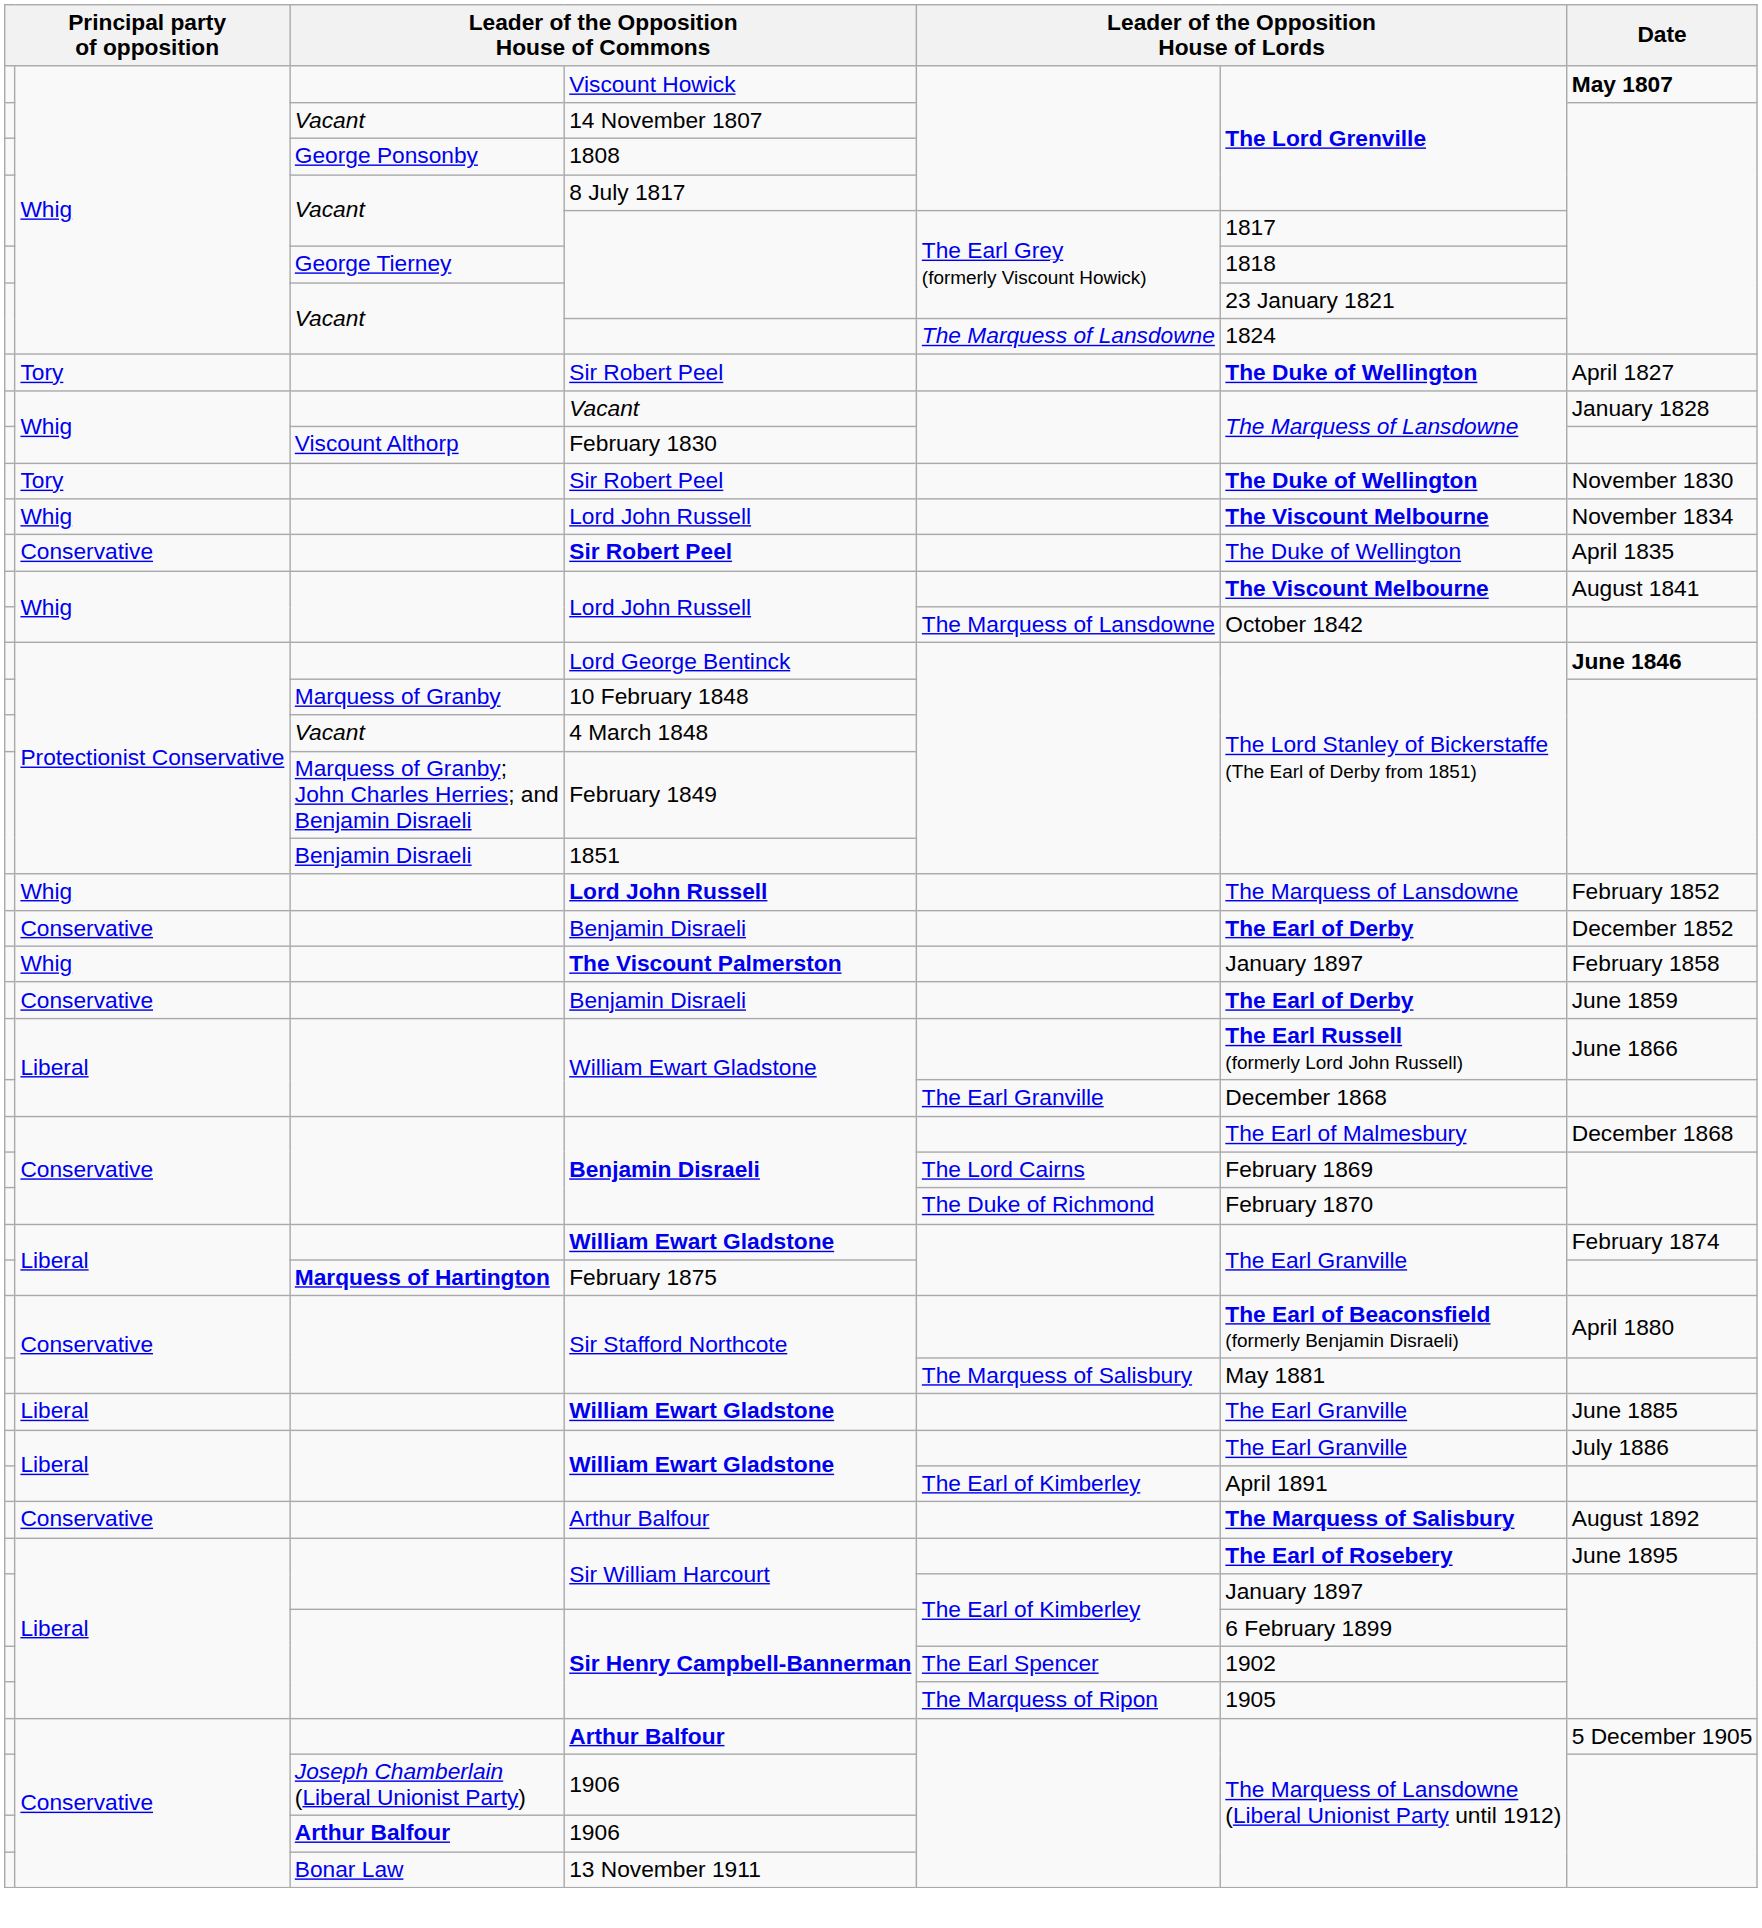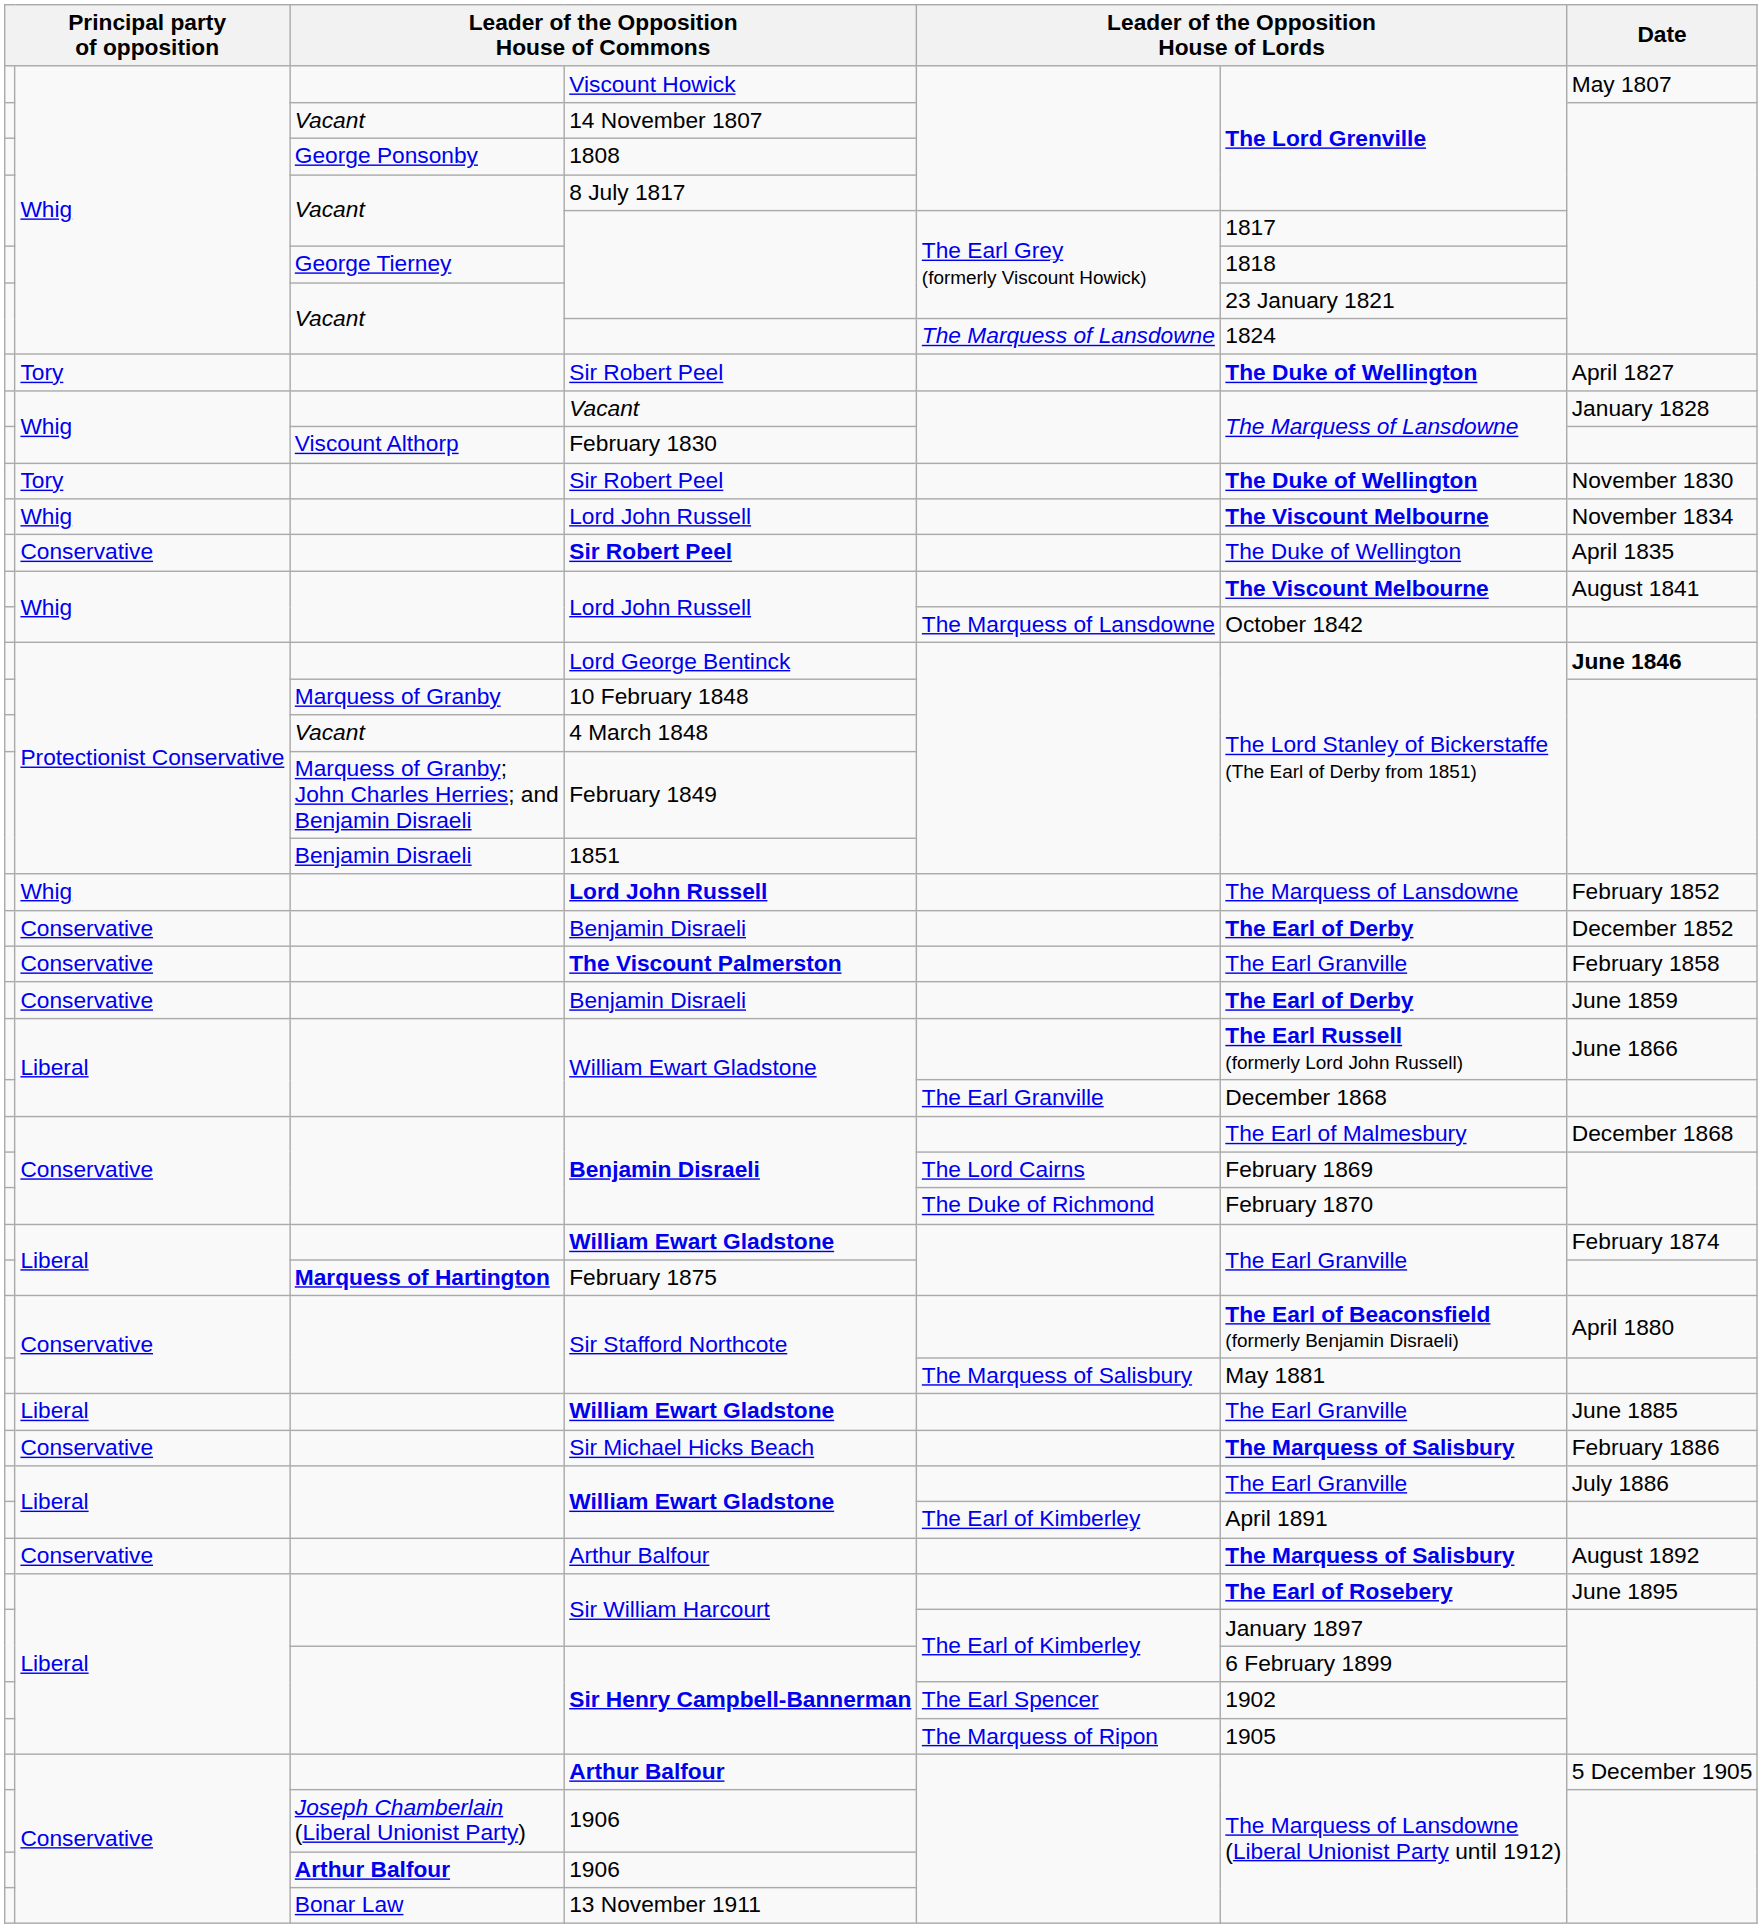(1622, 84) bold -> (1622, 84) normal
(46, 963) Whig -> (87, 963) Conservative
(1294, 963) January 1897 -> (1316, 963) The Earl Granville
+ row: (427, 1448)
